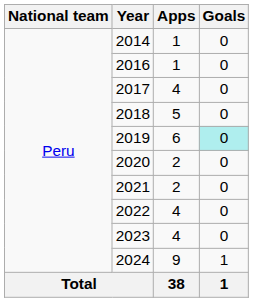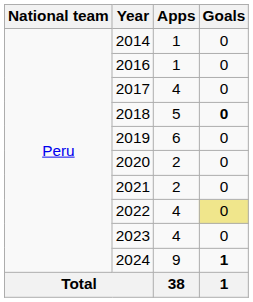(224, 114) normal -> (224, 114) bold
(224, 138) paleturquoise background -> (224, 138) no background
(224, 211) no background -> (224, 211) khaki background
(224, 260) normal -> (224, 260) bold
